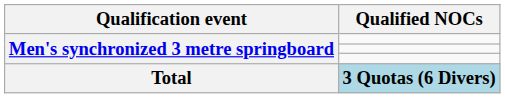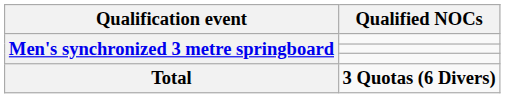(419, 78) lightblue background -> (419, 78) no background
